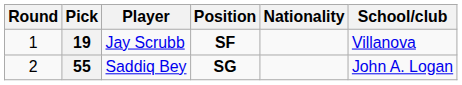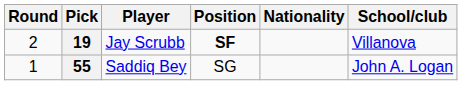(33, 42) 1 -> (33, 42) 2
(33, 67) 2 -> (33, 67) 1
(225, 67) bold -> (225, 67) normal
